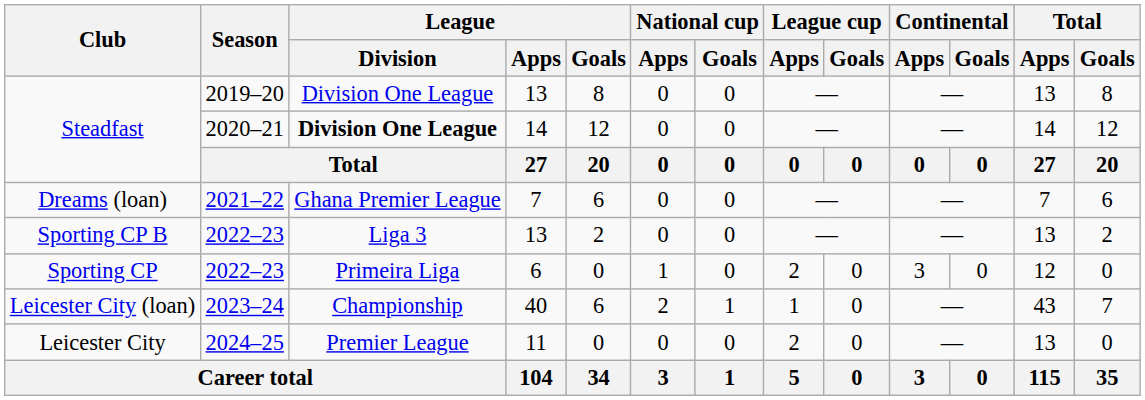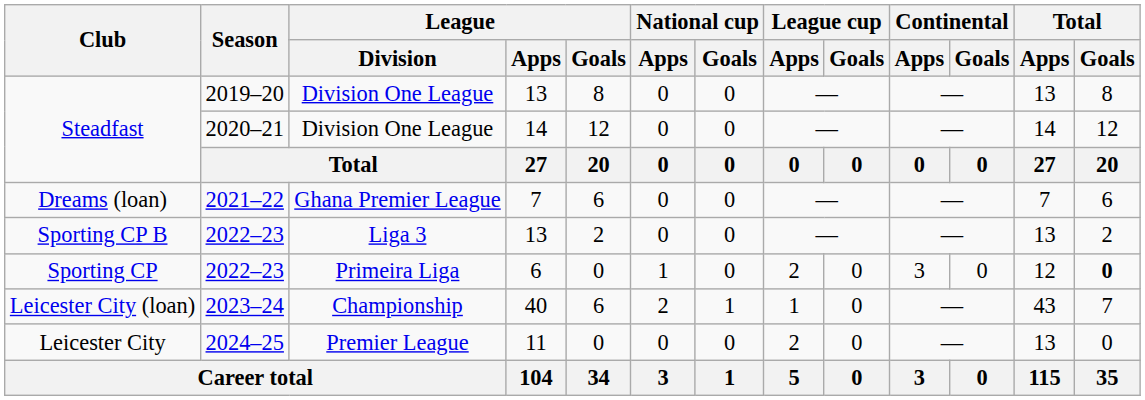(397, 128) bold -> (397, 128) normal
(1107, 270) normal -> (1107, 270) bold
